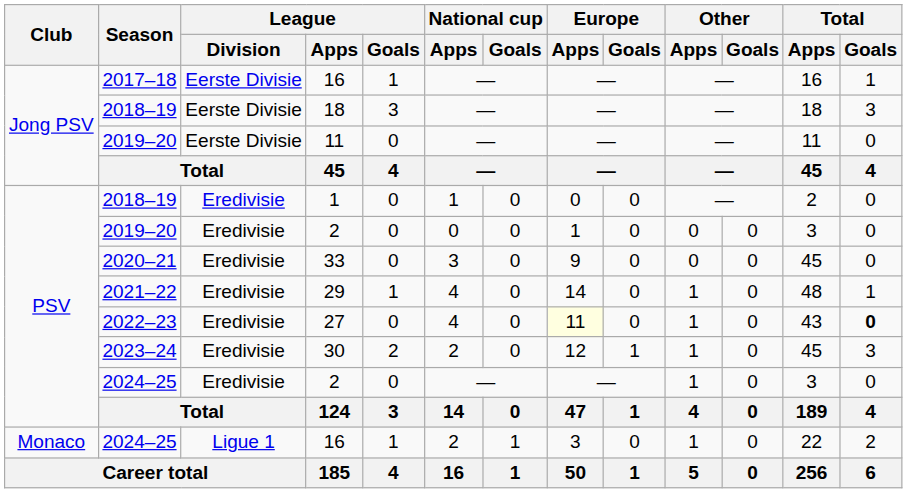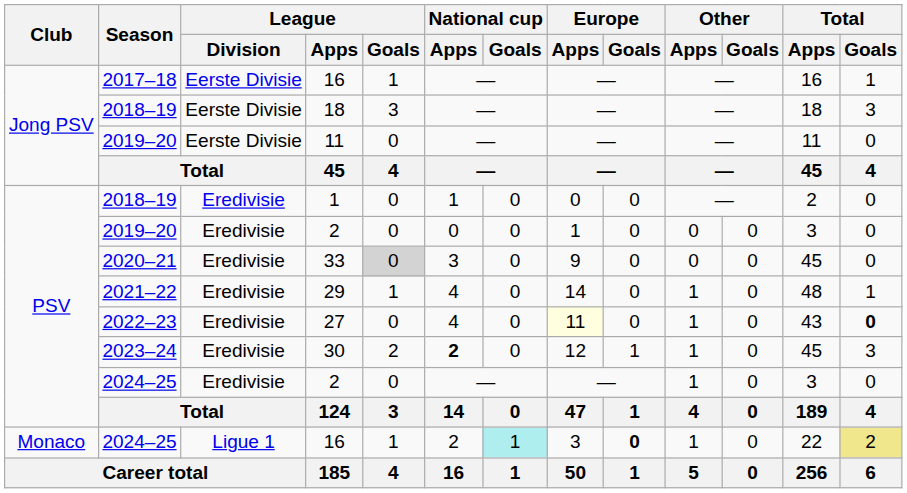(393, 261) no background -> (393, 261) lightgrey background
(454, 351) normal -> (454, 351) bold
(515, 442) no background -> (515, 442) paleturquoise background
(634, 442) normal -> (634, 442) bold
(871, 442) no background -> (871, 442) khaki background
